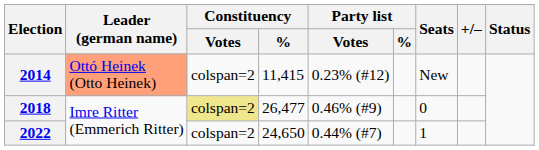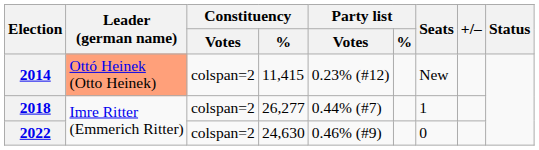(223, 108) khaki background -> (223, 108) no background
(283, 108) 26,477 -> (283, 108) 26,277
(347, 108) 0.46% (#9) -> (347, 108) 0.44% (#7)
(423, 108) 0 -> (423, 108) 1
(283, 132) 24,650 -> (283, 132) 24,630
(347, 132) 0.44% (#7) -> (347, 132) 0.46% (#9)
(423, 132) 1 -> (423, 132) 0
